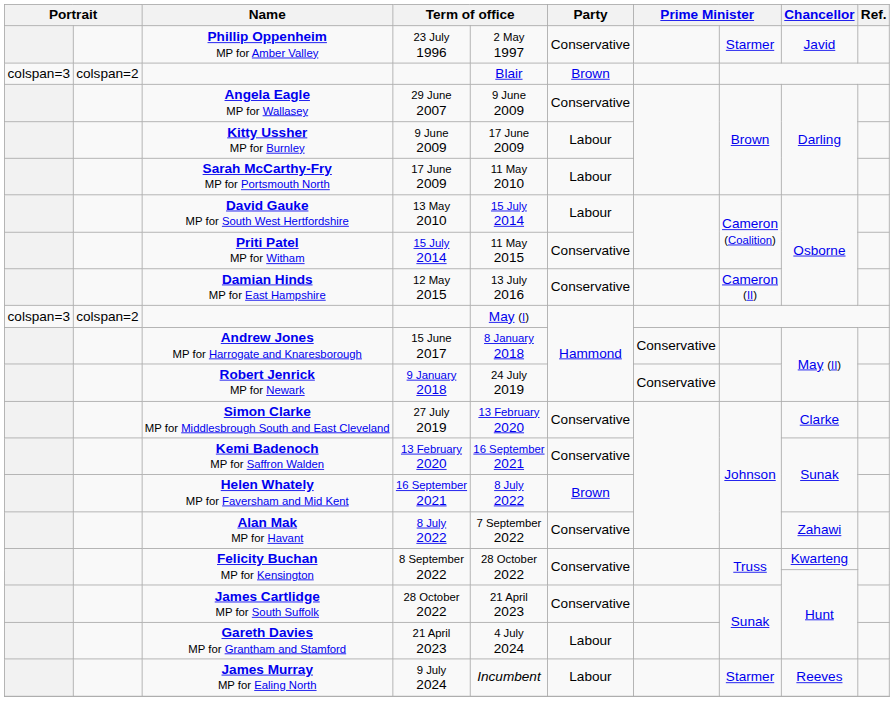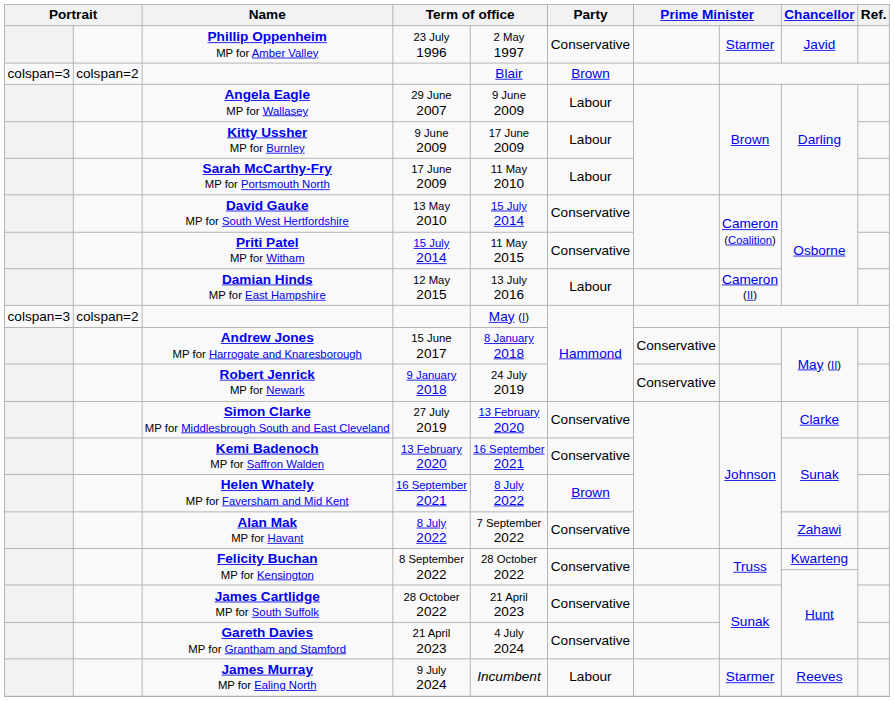(590, 102) Conservative -> (590, 102) Labour
(590, 213) Labour -> (590, 213) Conservative
(590, 287) Conservative -> (590, 287) Labour
(590, 640) Labour -> (590, 640) Conservative
